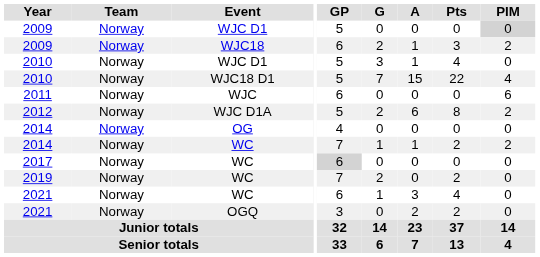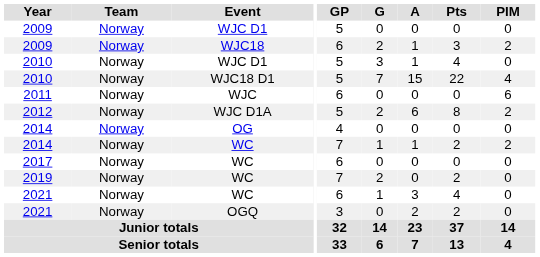(508, 28) lightgrey background -> (508, 28) no background
(339, 161) lightgrey background -> (339, 161) no background
